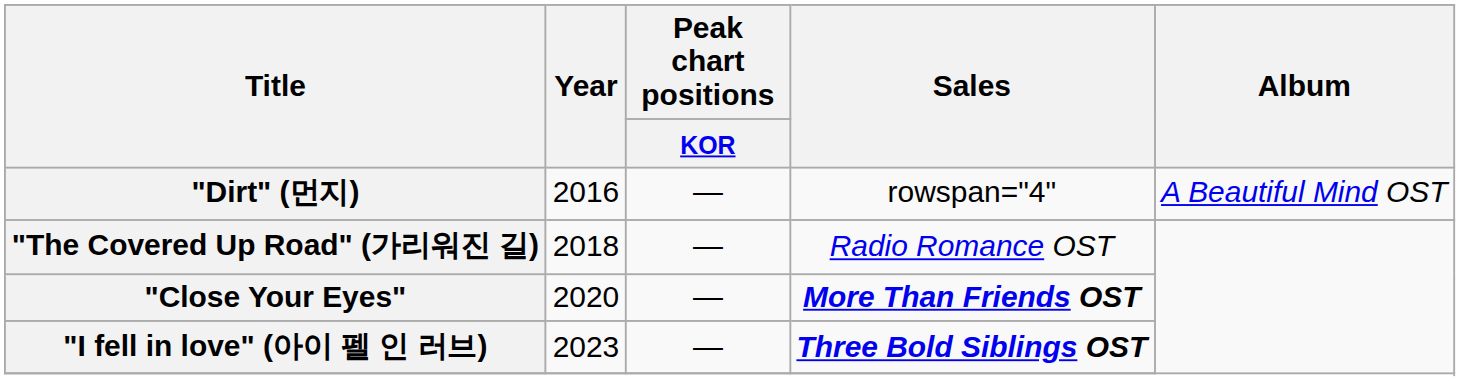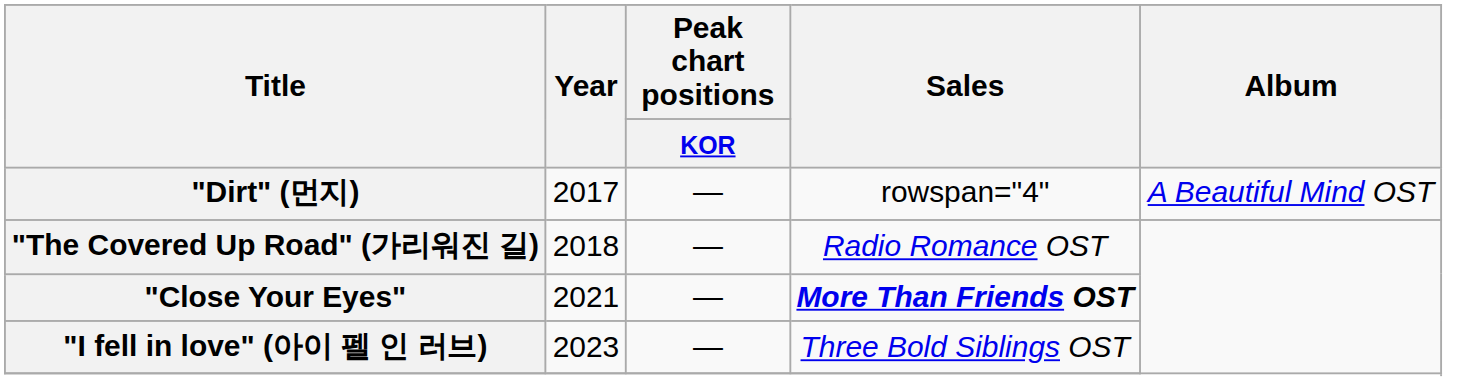(586, 193) 2016 -> (586, 193) 2017
(586, 296) 2020 -> (586, 296) 2021
(972, 346) bold -> (965, 346) normal
